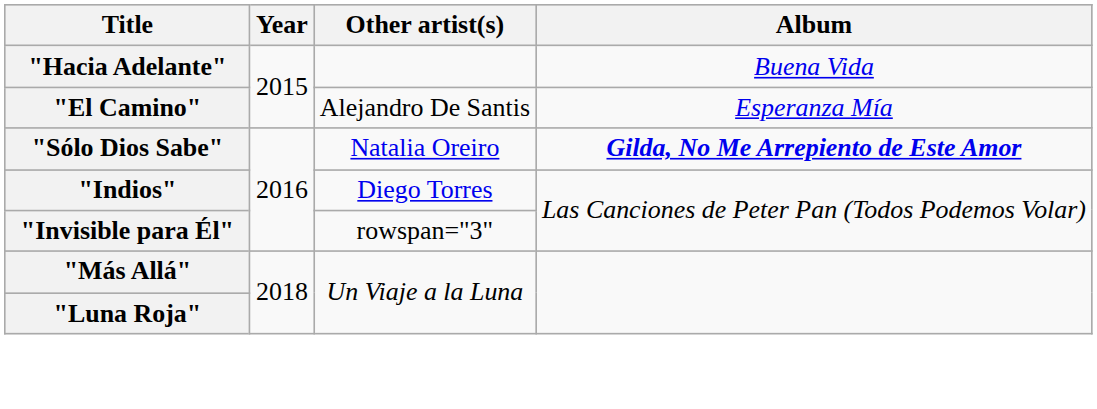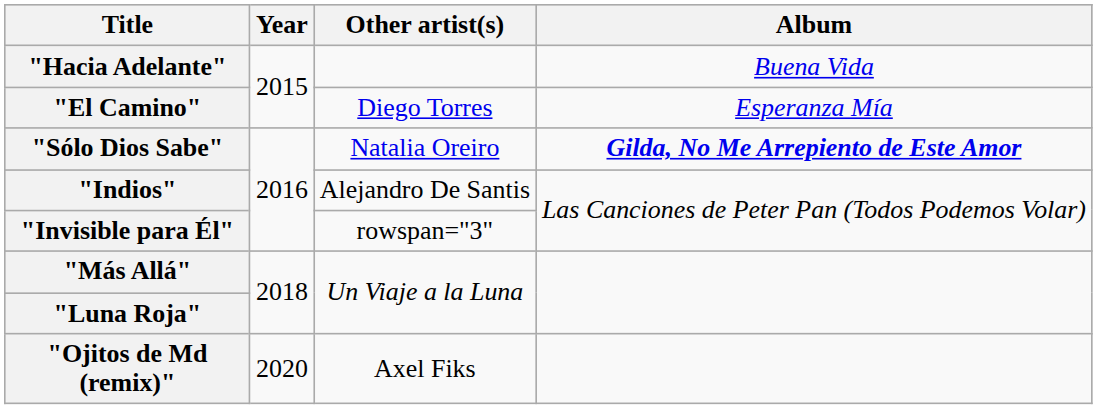(425, 107) Alejandro De Santis -> (425, 107) Diego Torres
(425, 189) Diego Torres -> (425, 189) Alejandro De Santis
+ row: (127, 368)
